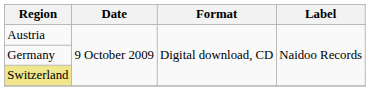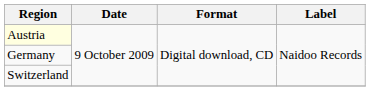(26, 34) no background -> (26, 34) lightyellow background
(38, 75) khaki background -> (38, 75) no background
